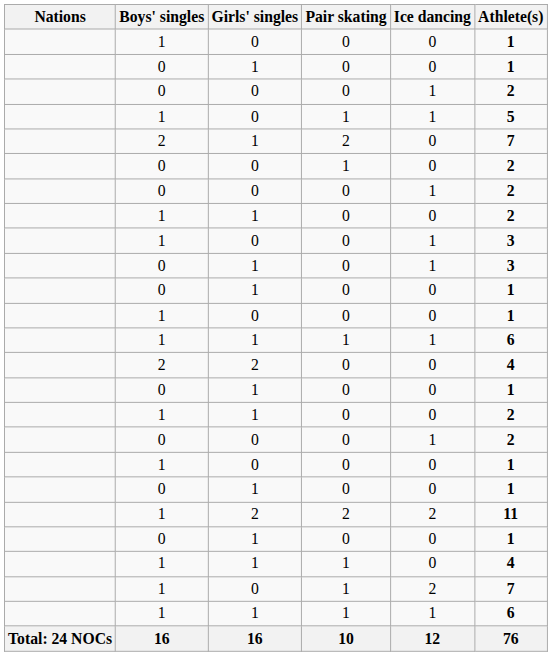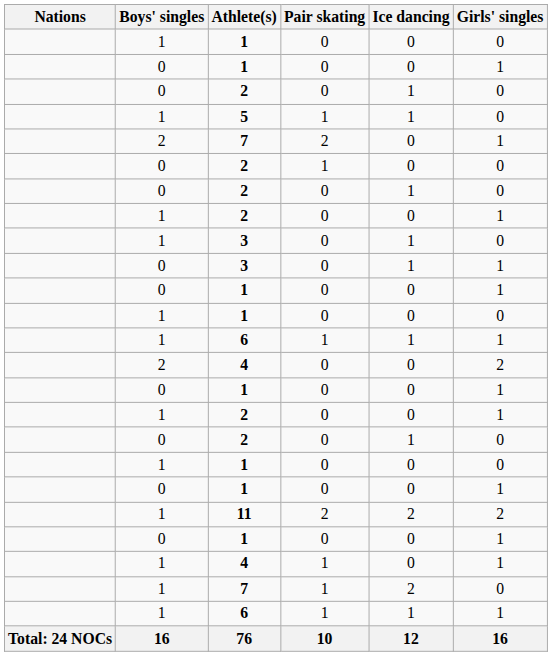columns swapped: (255, 16) <-> (511, 16)
